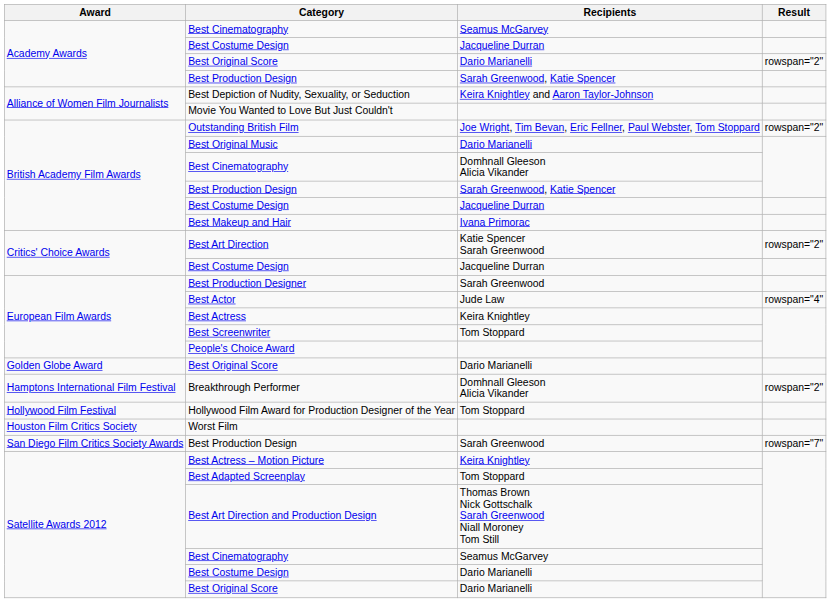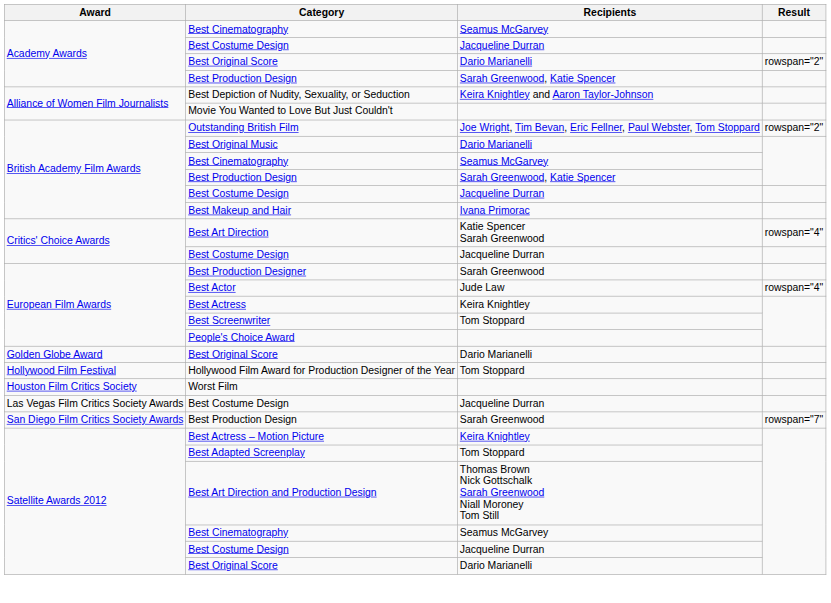(503, 167) Domhnall Gleeson Alicia Vikander -> (504, 161) Seamus McGarvey
(794, 244) rowspan="2" -> (794, 233) rowspan="4"
- row: (91, 388)
+ row: (95, 403)
(496, 572) Dario Marianelli -> (502, 549) Jacqueline Durran
